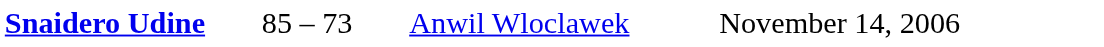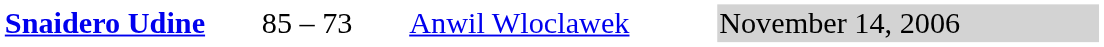(840, 22) no background -> (840, 22) lightgrey background
